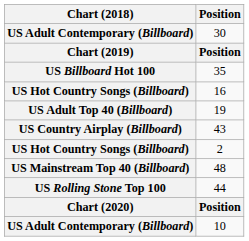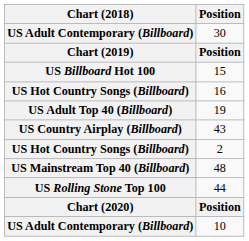(220, 71) 35 -> (220, 71) 15
